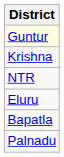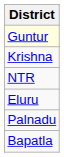(30, 120) Bapatla -> (32, 120) Palnadu
(32, 141) Palnadu -> (30, 141) Bapatla
